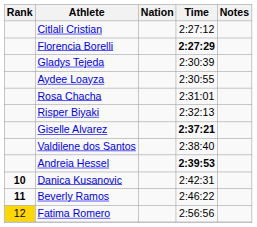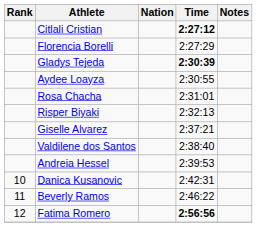(197, 29) normal -> (197, 29) bold
(197, 46) bold -> (197, 46) normal
(197, 63) normal -> (197, 63) bold
(197, 130) bold -> (197, 130) normal
(197, 163) bold -> (197, 163) normal
(20, 180) bold -> (20, 180) normal
(20, 197) bold -> (20, 197) normal
(20, 213) gold background -> (20, 213) no background
(197, 213) normal -> (197, 213) bold
